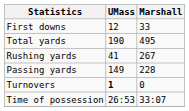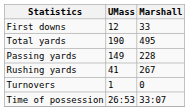rows swapped: (42, 56) <-> (42, 70)
(111, 85) bold -> (111, 85) normal
